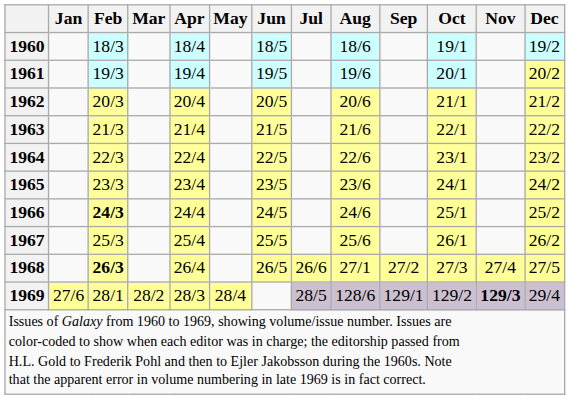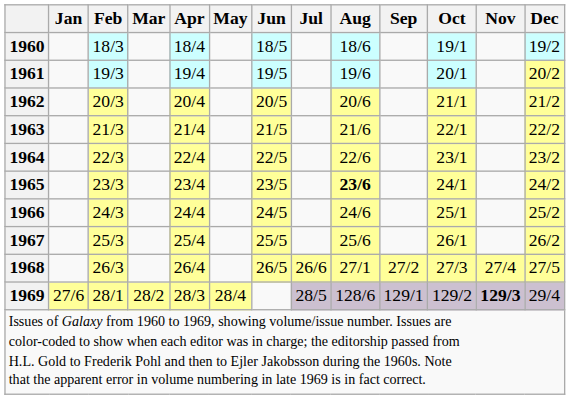(355, 184) normal -> (355, 184) bold
(108, 212) bold -> (108, 212) normal
(108, 267) bold -> (108, 267) normal
